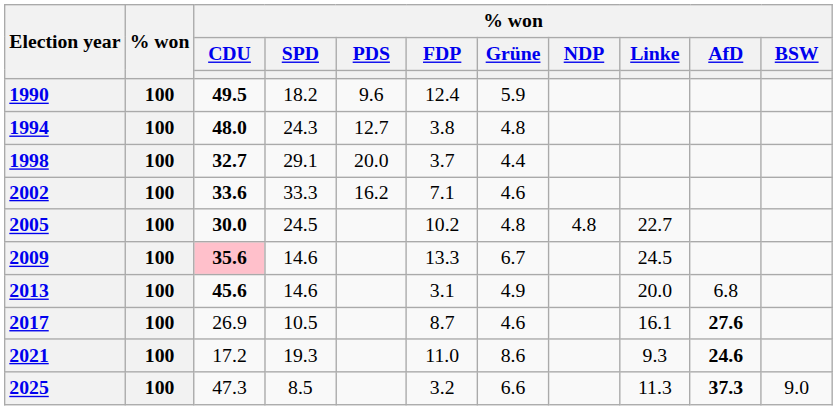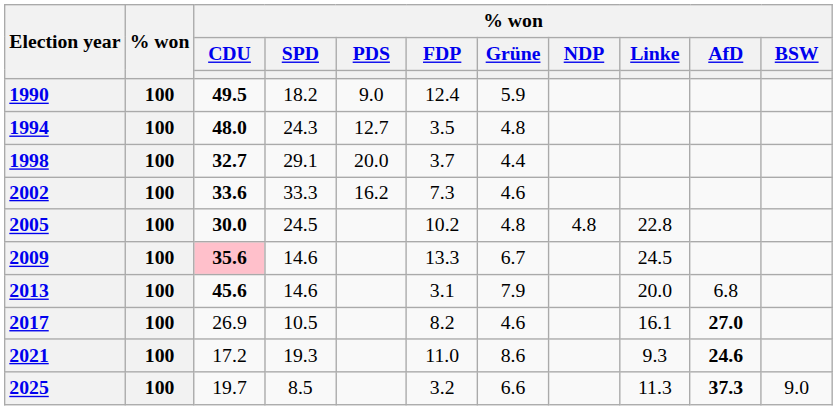(371, 95) 9.6 -> (371, 95) 9.0
(442, 128) 3.8 -> (442, 128) 3.5
(442, 193) 7.1 -> (442, 193) 7.3
(655, 225) 22.7 -> (655, 225) 22.8
(513, 290) 4.9 -> (513, 290) 7.9
(442, 323) 8.7 -> (442, 323) 8.2
(726, 323) 27.6 -> (726, 323) 27.0
(229, 388) 47.3 -> (229, 388) 19.7
